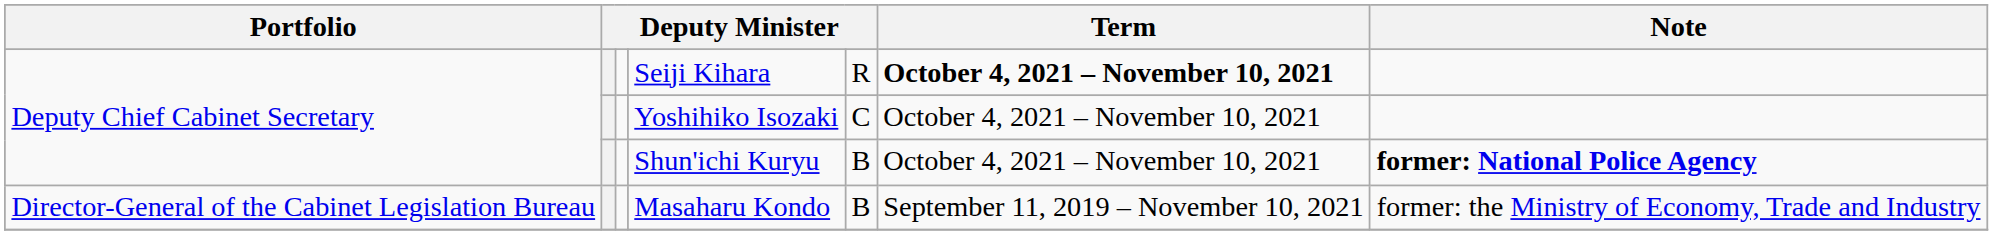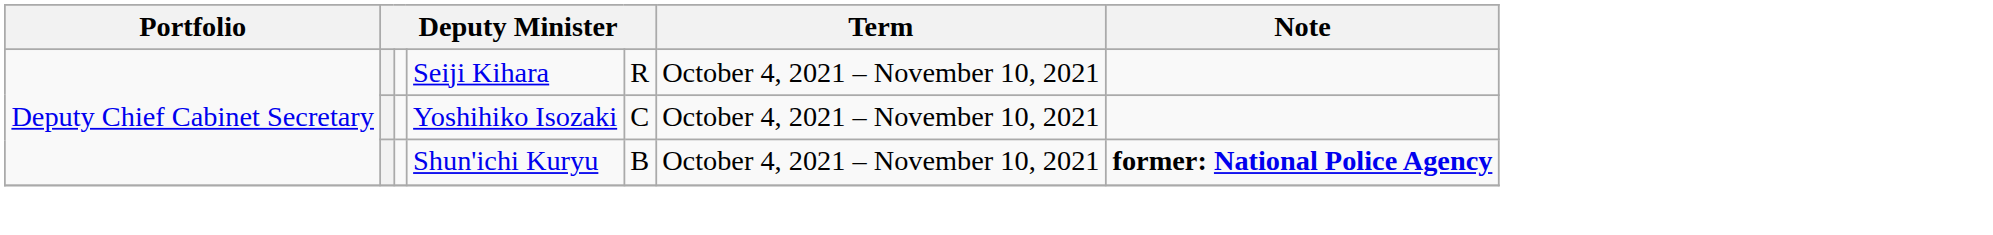(1109, 71) bold -> (881, 71) normal
- row: (732, 206)
